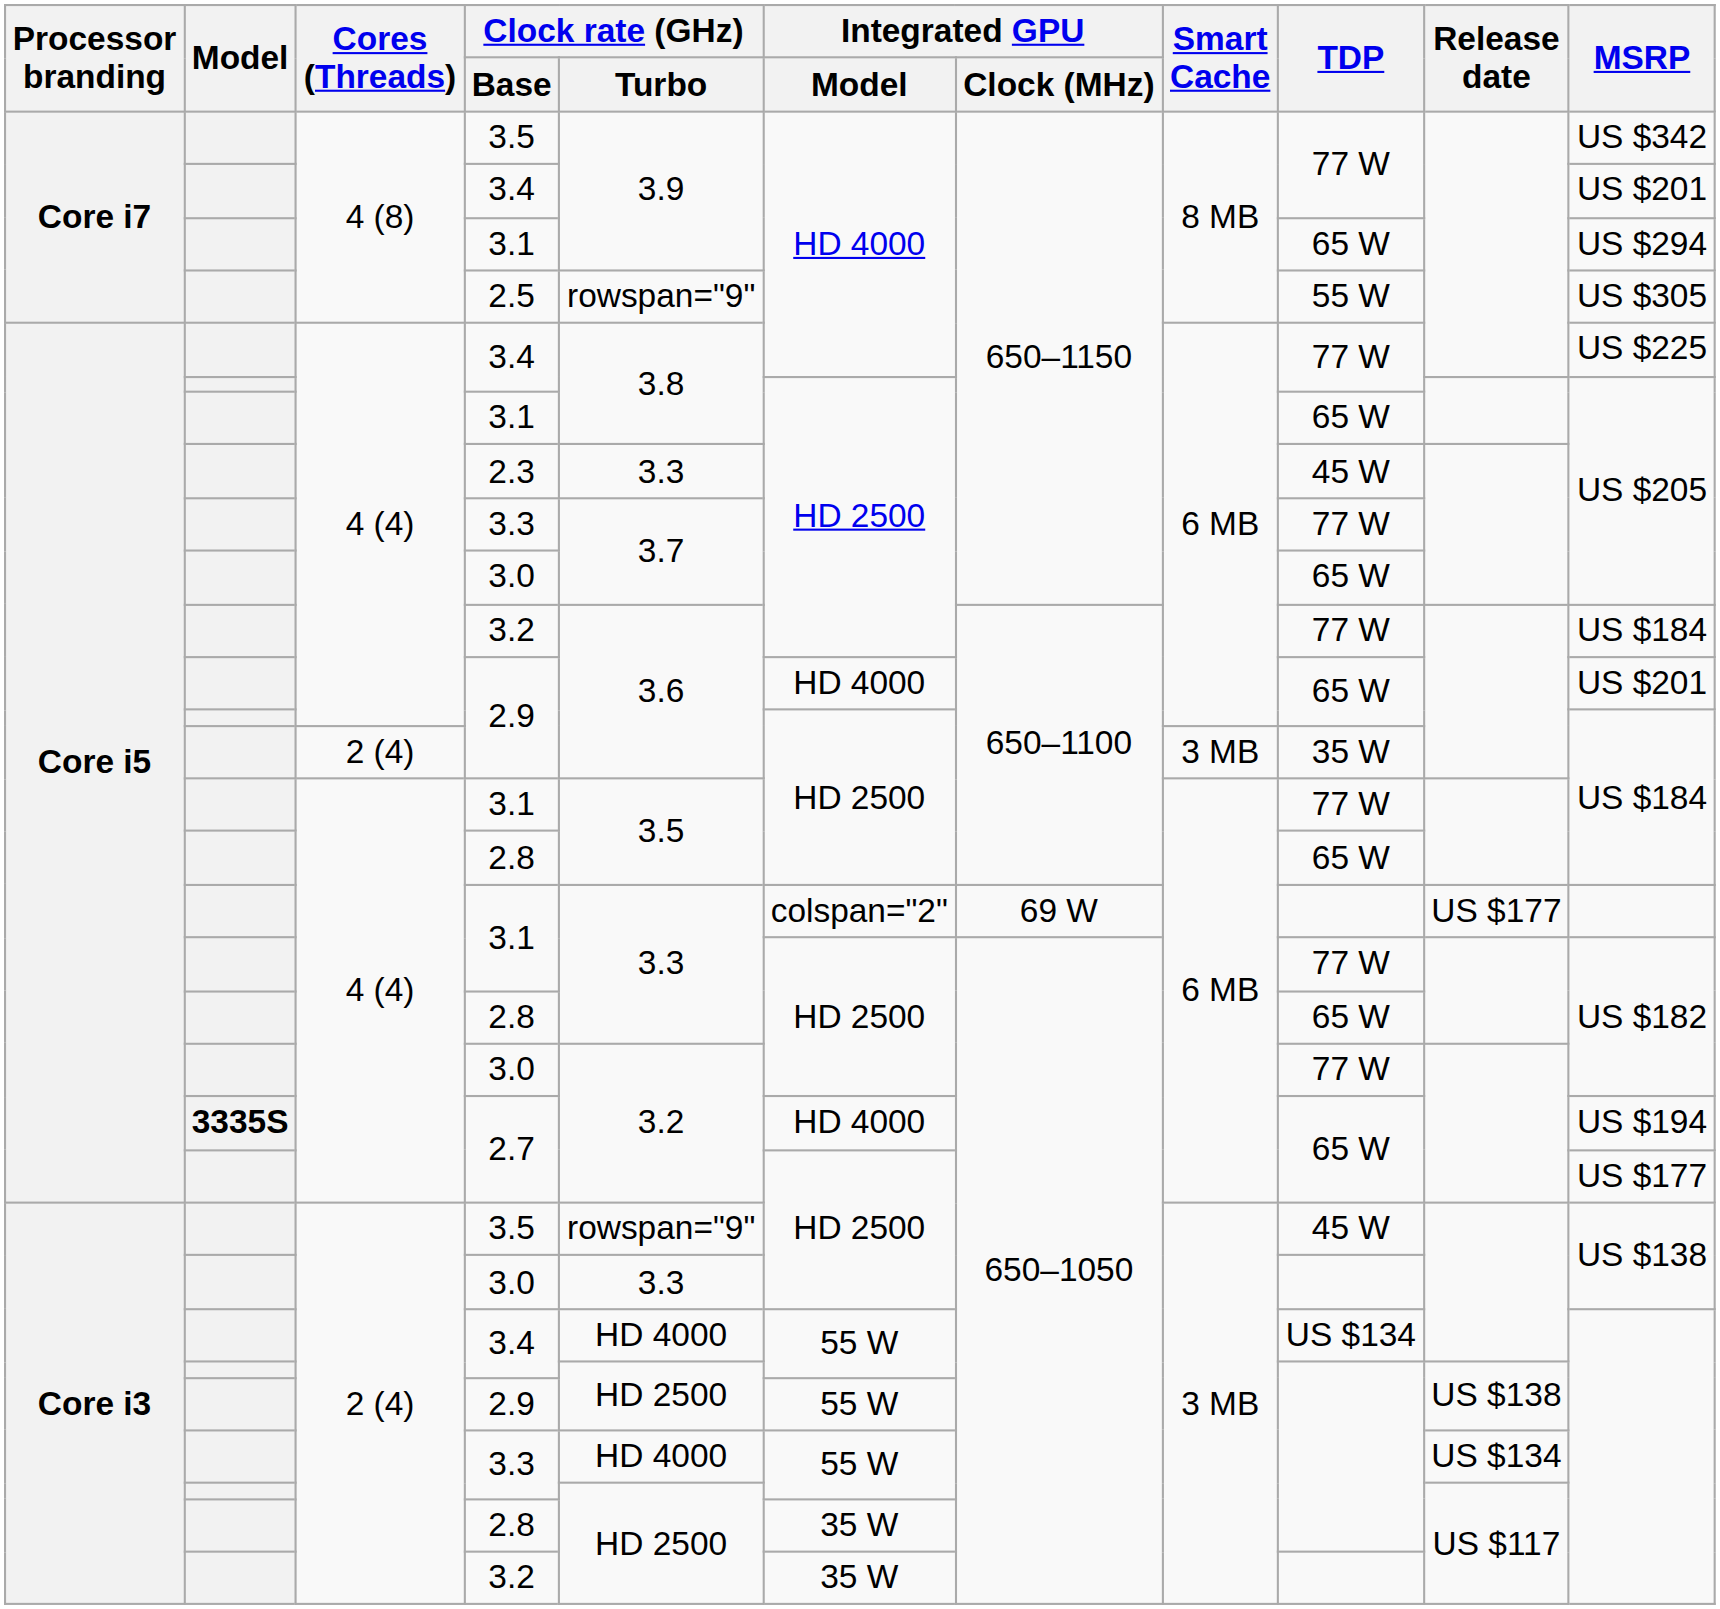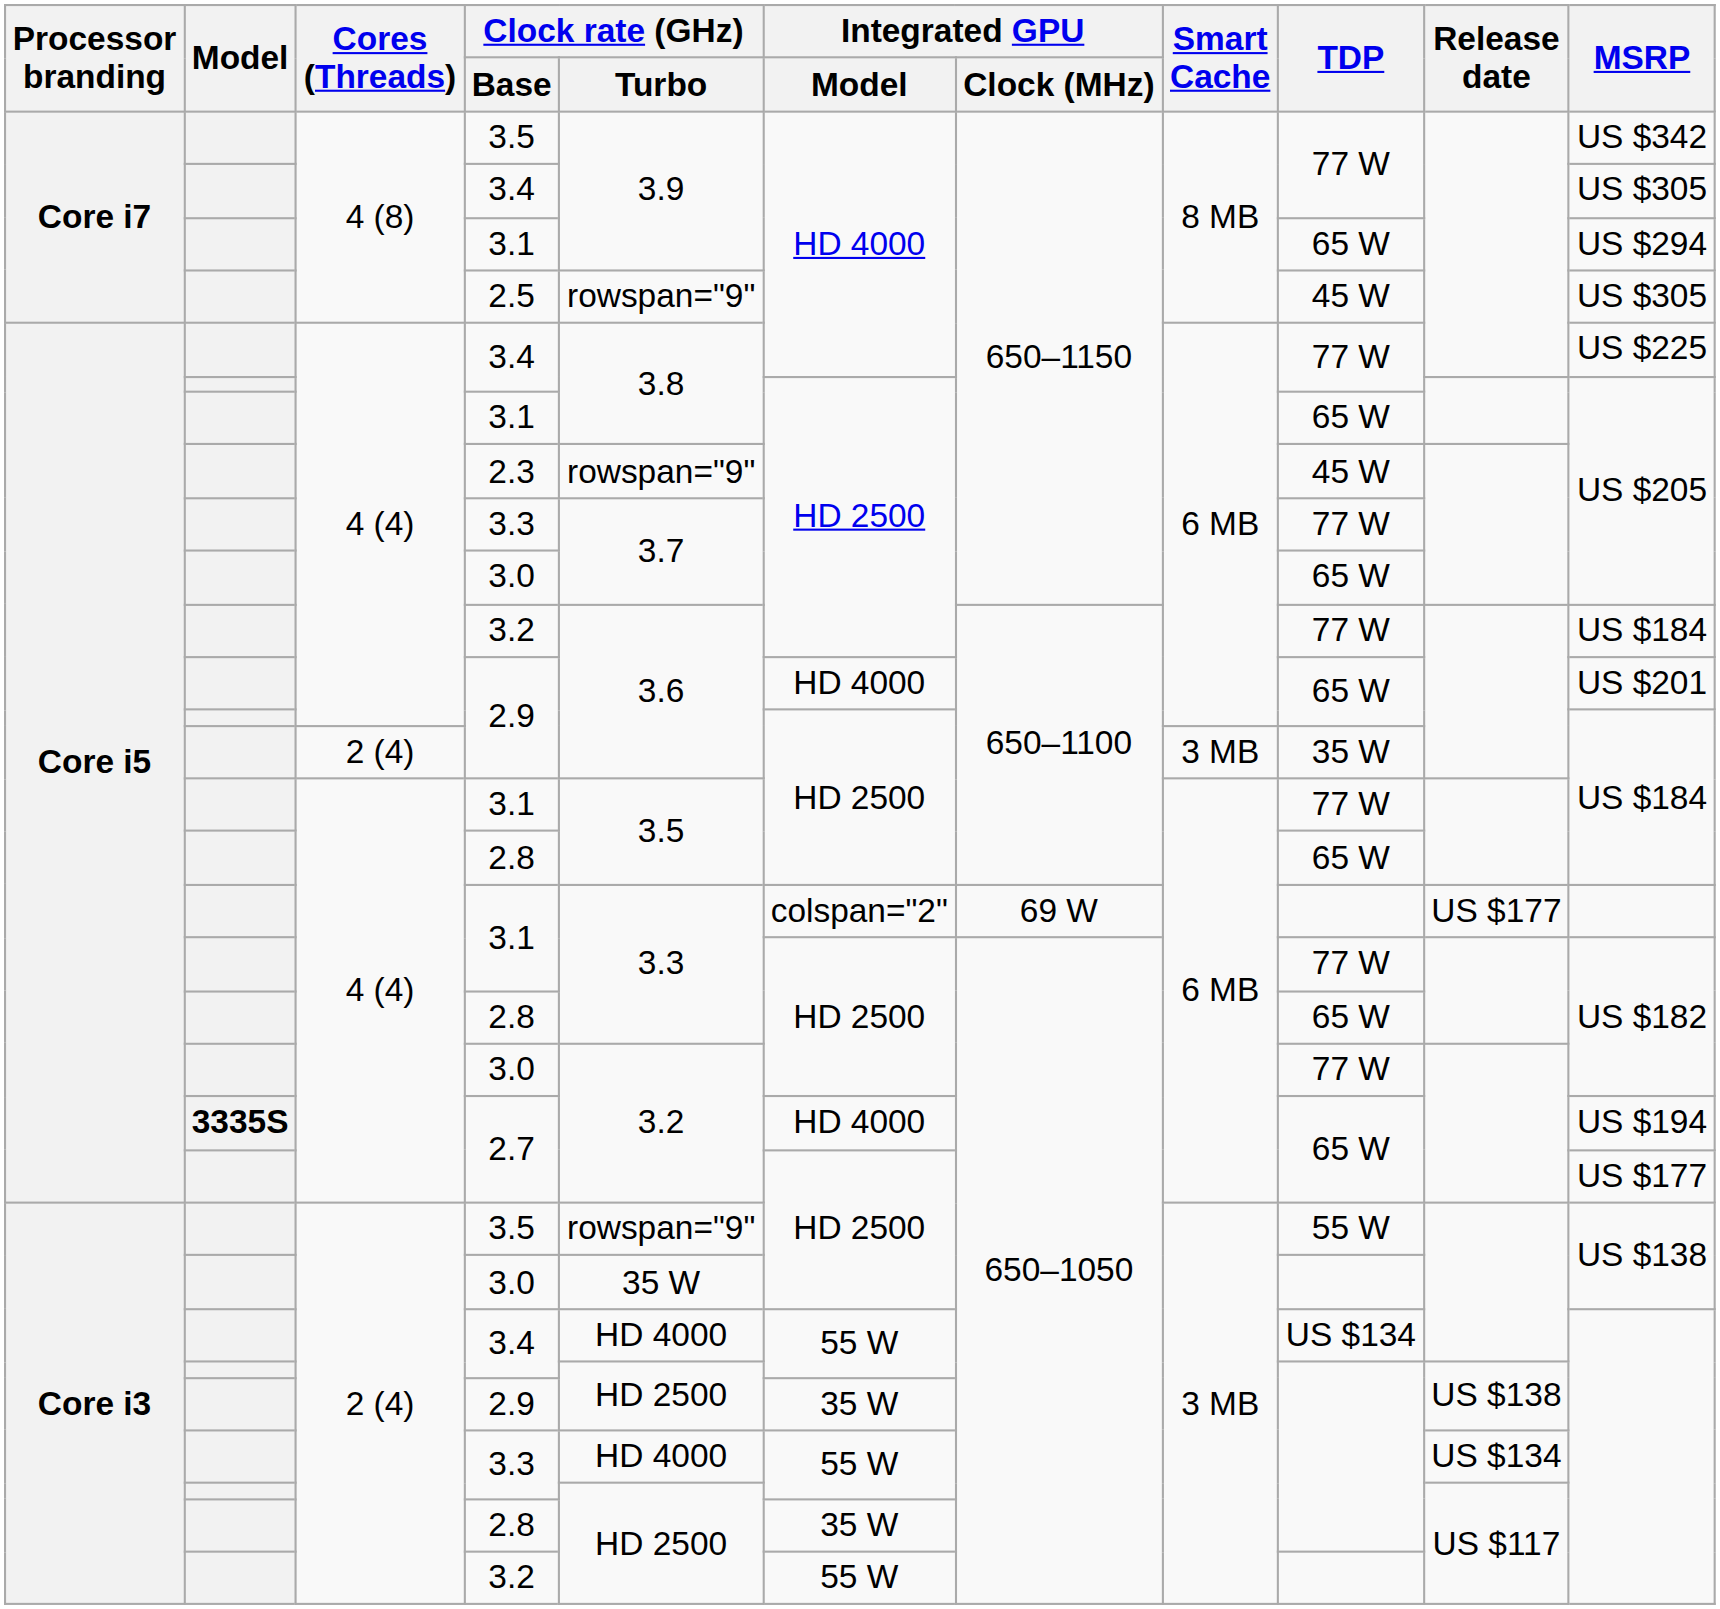(1642, 190) US $201 -> (1642, 190) US $305
(1351, 296) 55 W -> (1351, 296) 45 W
(661, 470) 3.3 -> (661, 470) rowspan="9"
(1351, 1228) 45 W -> (1351, 1228) 55 W
(661, 1281) 3.3 -> (661, 1281) 35 W
(859, 1403) 55 W -> (859, 1403) 35 W
(859, 1577) 35 W -> (859, 1577) 55 W
